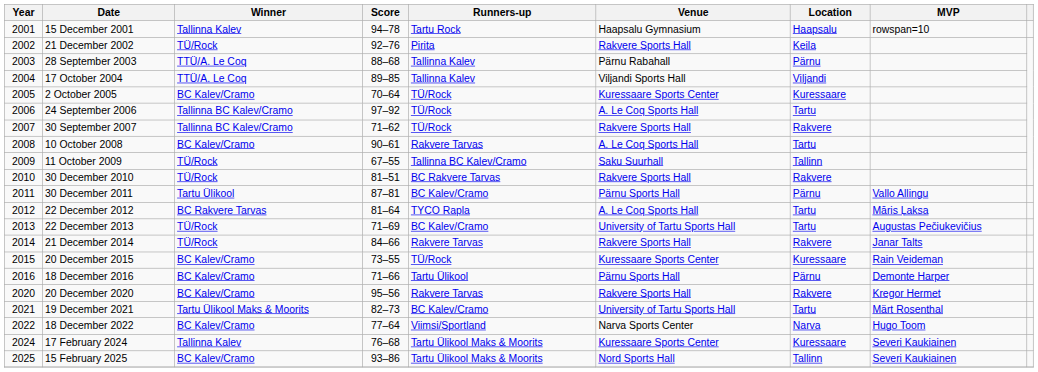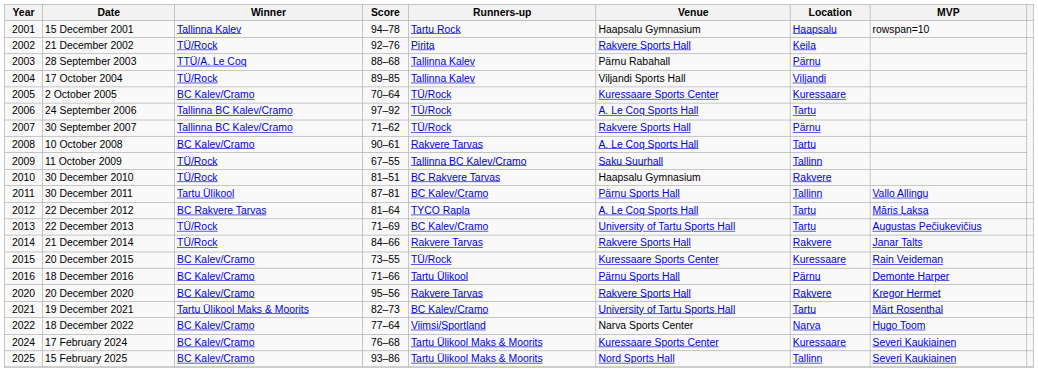(212, 78) TTÜ/A. Le Coq -> (197, 78) TÜ/Rock
(812, 128) Rakvere -> (807, 128) Pärnu
(645, 177) Rakvere Sports Hall -> (650, 177) Haapsalu Gymnasium
(807, 194) Pärnu -> (808, 194) Tallinn
(209, 342) Tallinna Kalev -> (216, 342) BC Kalev/Cramo
